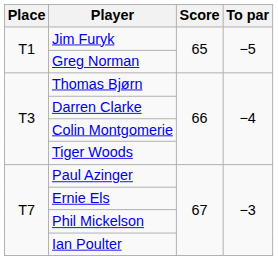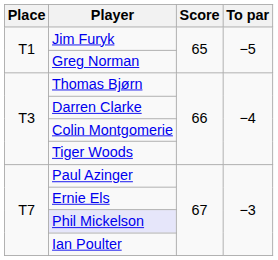(98, 221) no background -> (98, 221) lavender background
